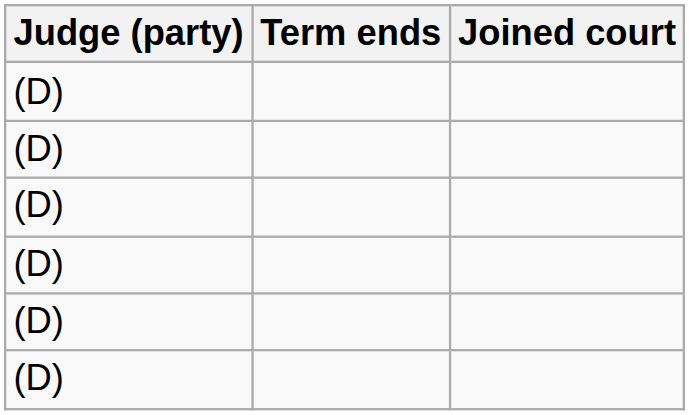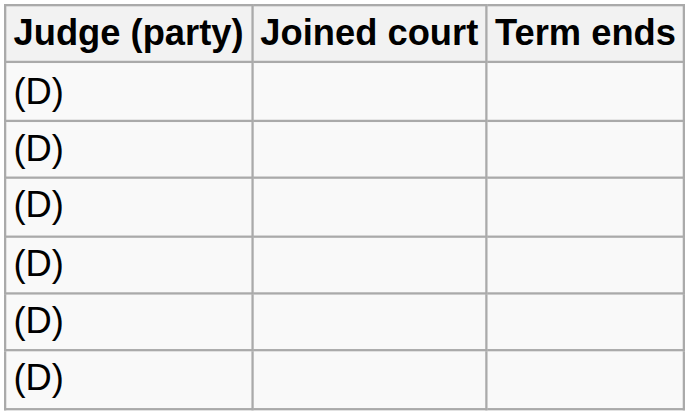columns swapped: (567, 33) <-> (351, 33)
